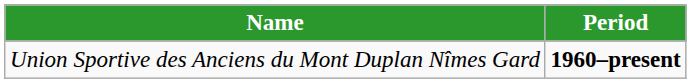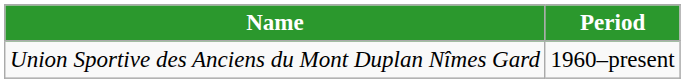(616, 59) bold -> (613, 59) normal
